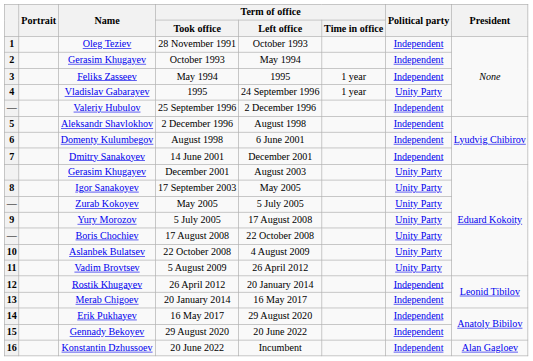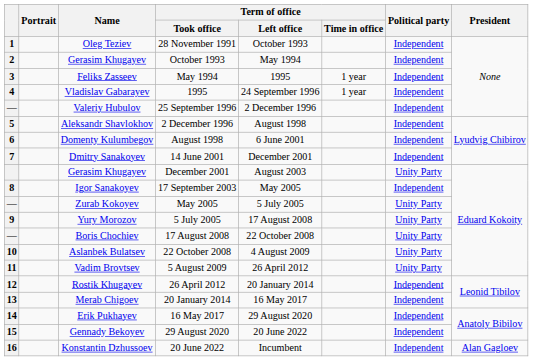(419, 92) Unity Party -> (419, 92) Independent
(419, 188) Unity Party -> (419, 188) Independent
